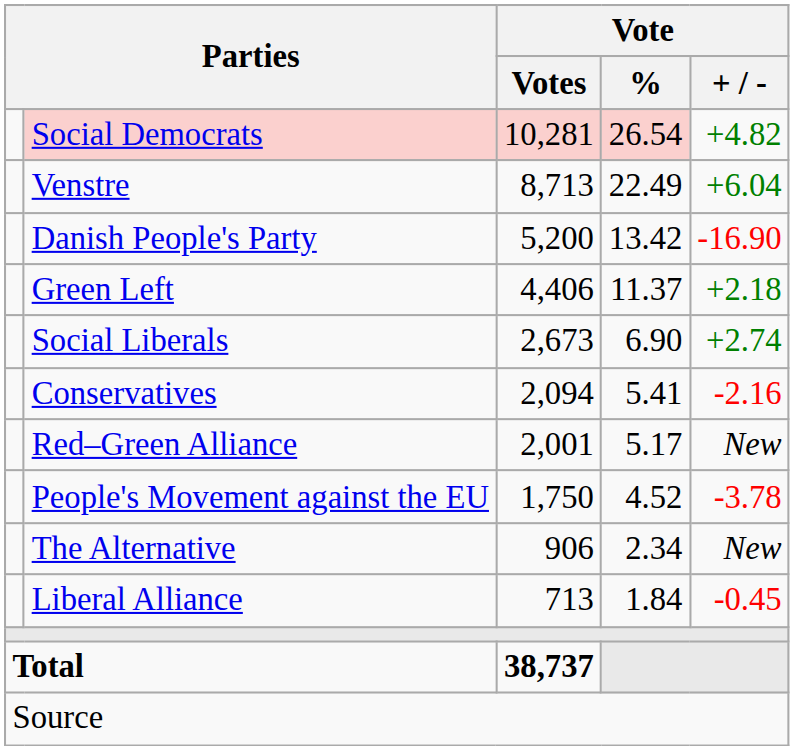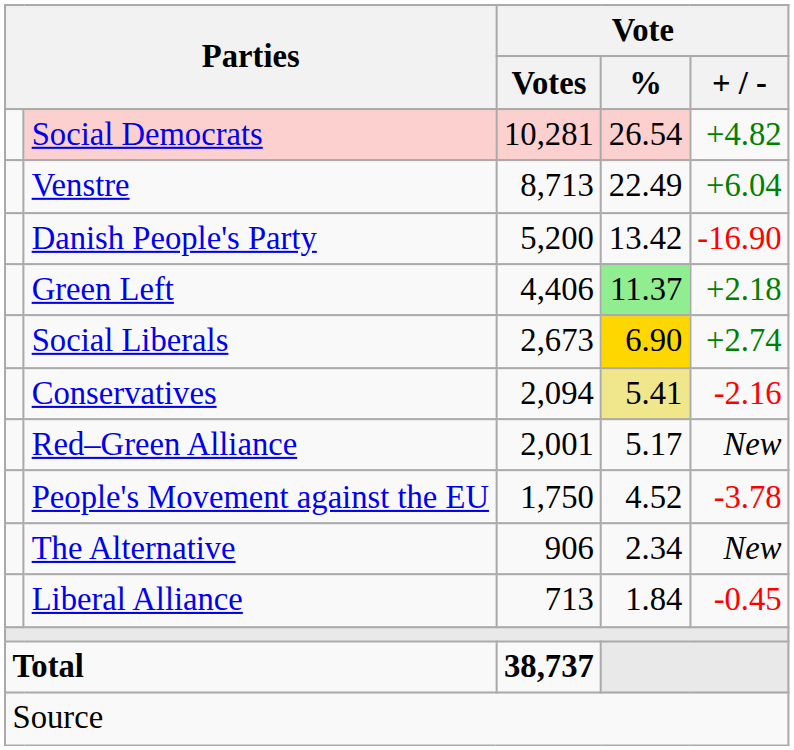(646, 289) no background -> (646, 289) lightgreen background
(654, 340) no background -> (654, 340) gold background
(654, 392) no background -> (654, 392) khaki background
